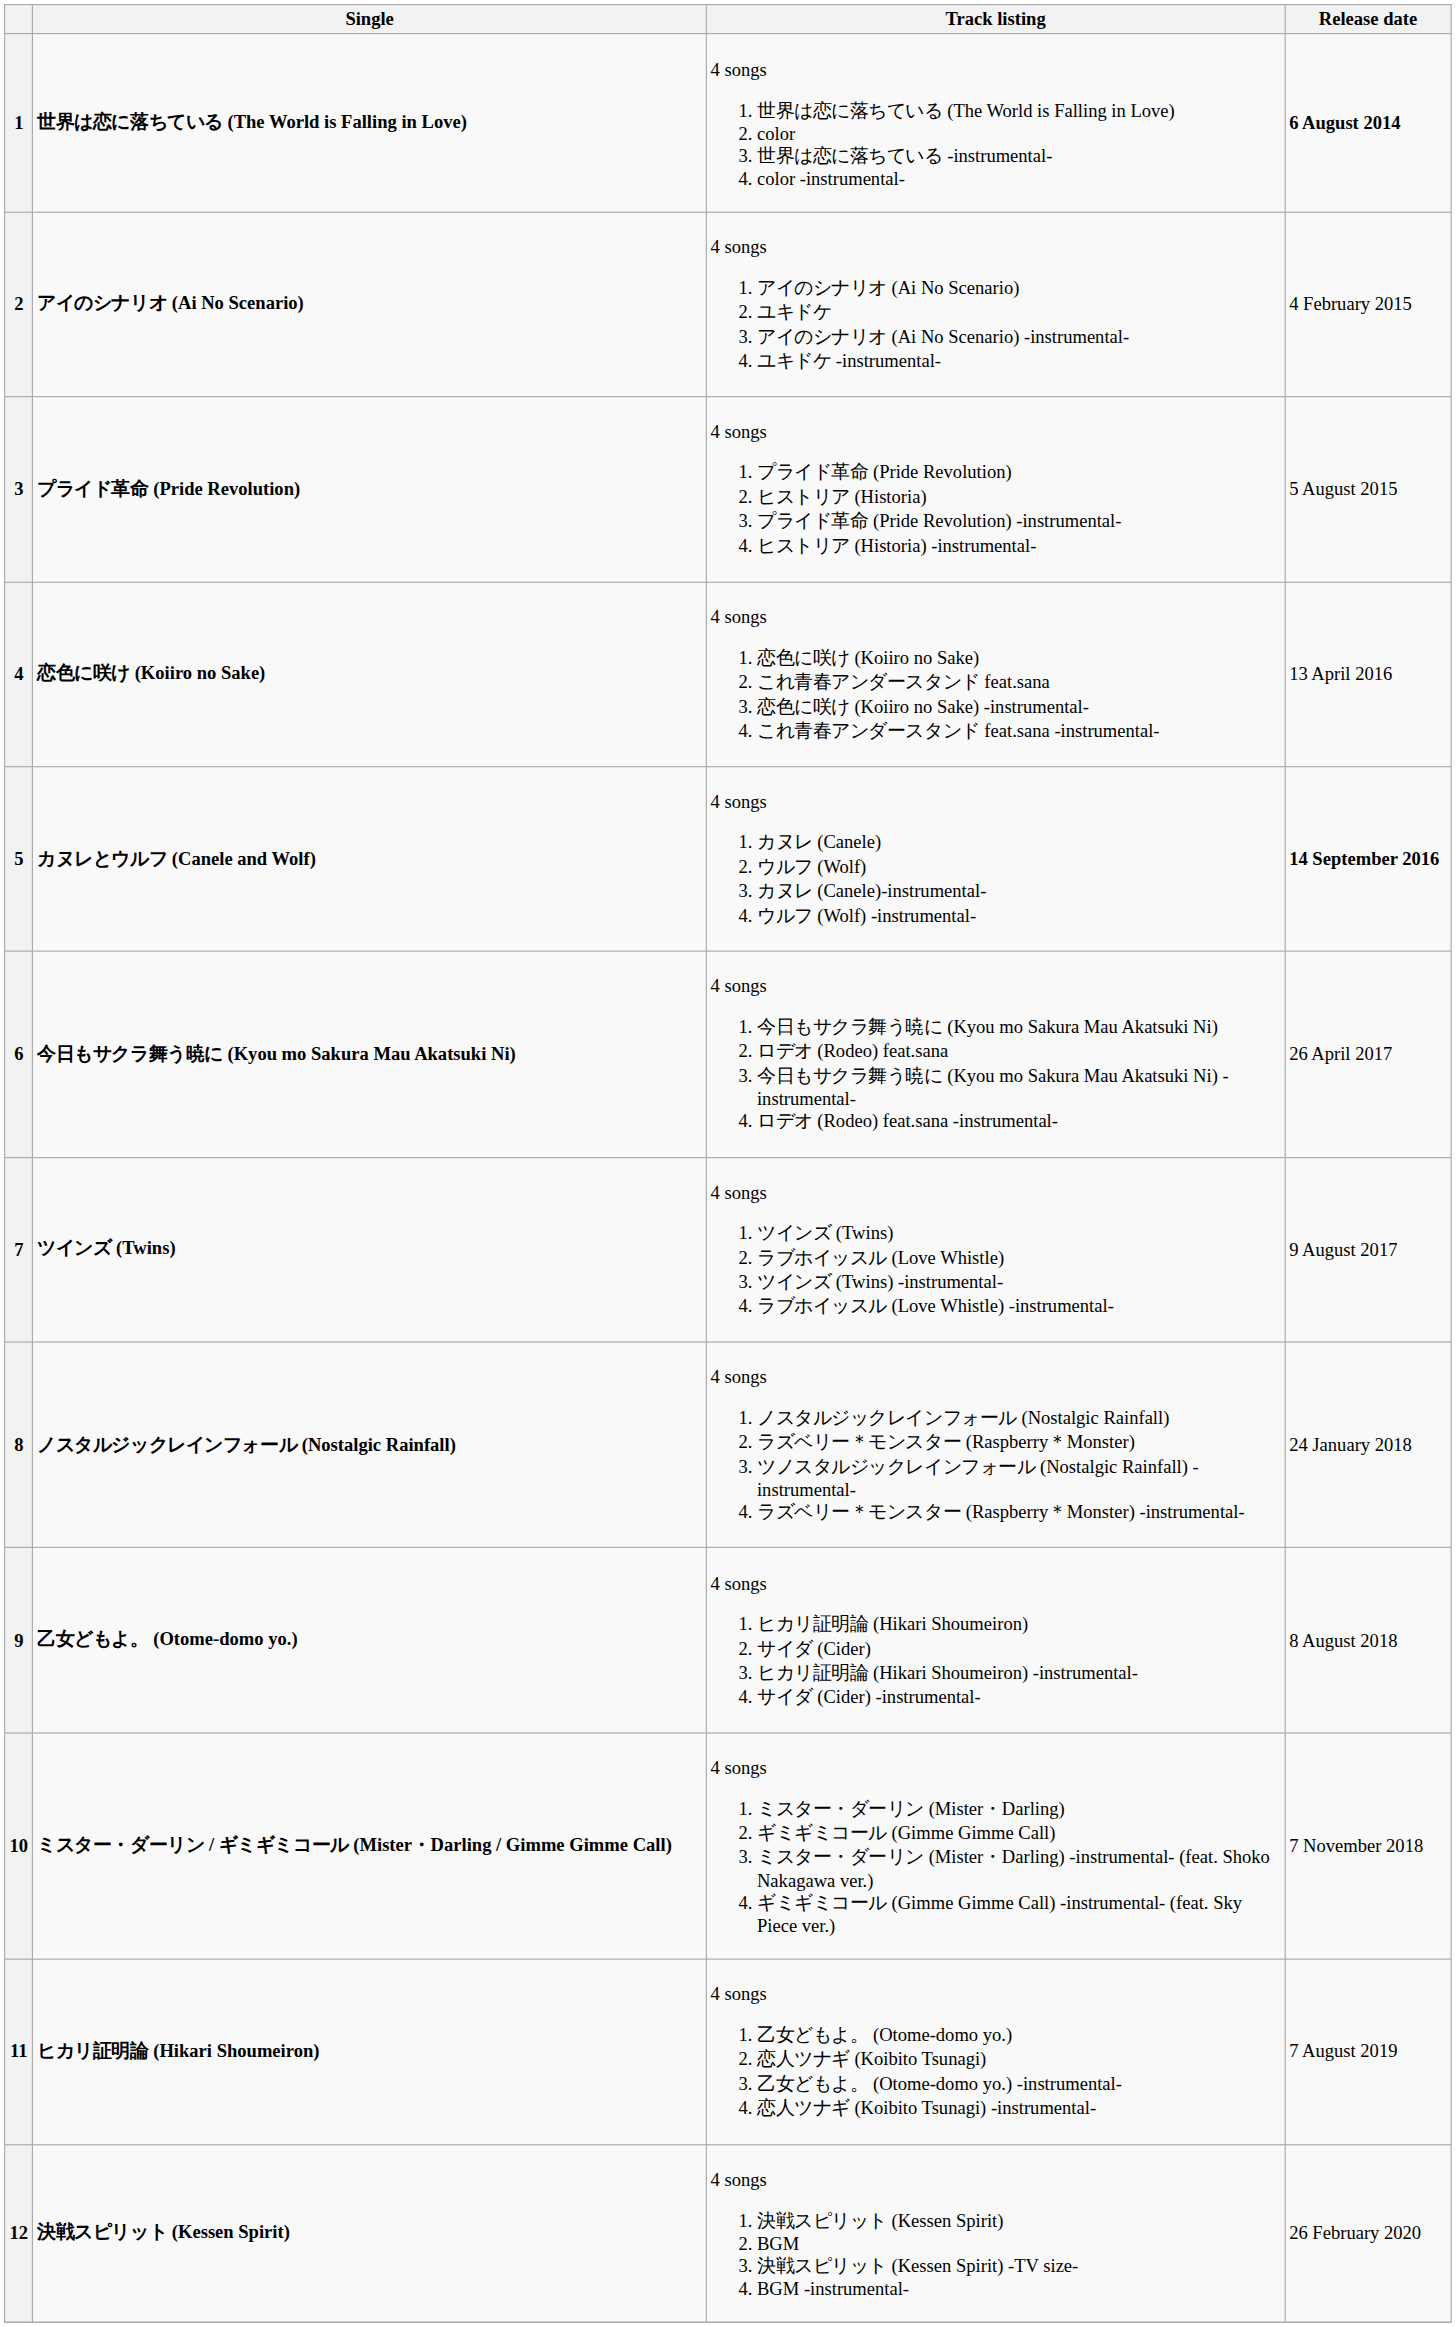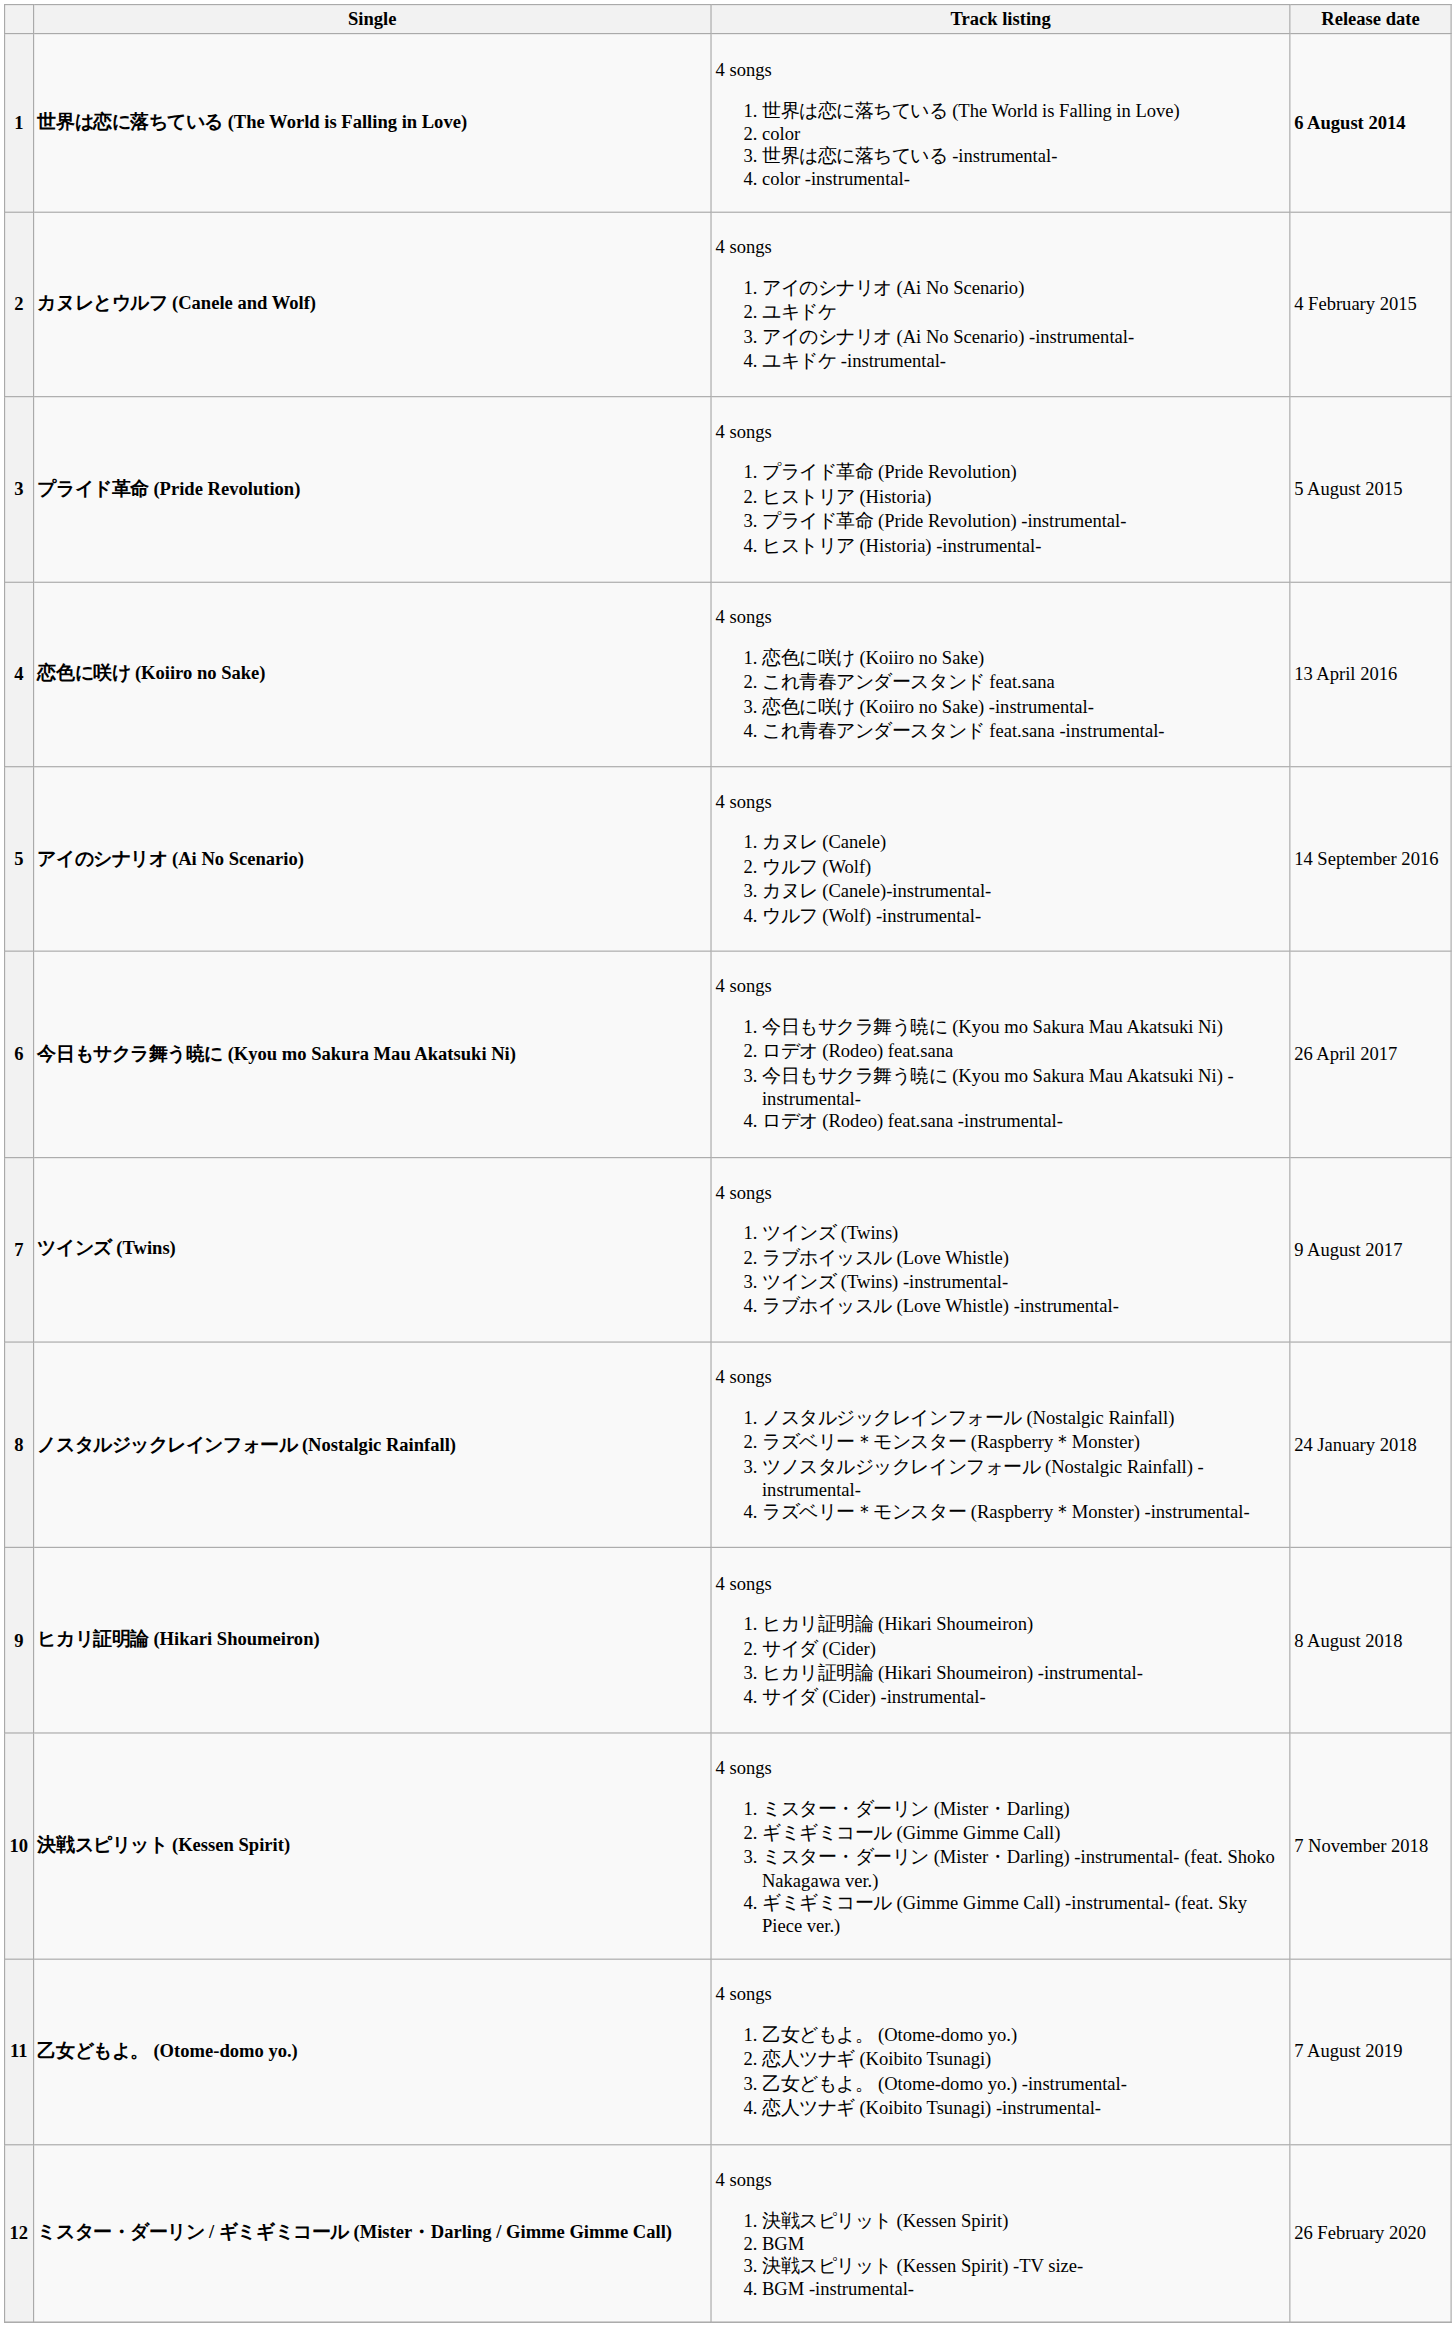(171, 303) アイのシナリオ (Ai No Scenario) -> (177, 303) カヌレとウルフ (Canele and Wolf)
(177, 858) カヌレとウルフ (Canele and Wolf) -> (171, 858) アイのシナリオ (Ai No Scenario)
(1364, 858) bold -> (1366, 858) normal
(167, 1639) 乙女どもよ。 (Otome-domo yo.) -> (179, 1639) ヒカリ証明論 (Hikari Shoumeiron)
(355, 1845) ミスター・ダーリン / ギミギミコール (Mister・Darling / Gimme Gimme Call) -> (164, 1845) 決戦スピリット (Kessen Spirit)
(178, 2051) ヒカリ証明論 (Hikari Shoumeiron) -> (168, 2051) 乙女どもよ。 (Otome-domo yo.)
(164, 2232) 決戦スピリット (Kessen Spirit) -> (355, 2232) ミスター・ダーリン / ギミギミコール (Mister・Darling / Gimme Gimme Call)
